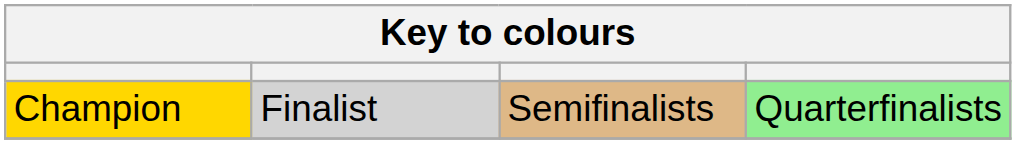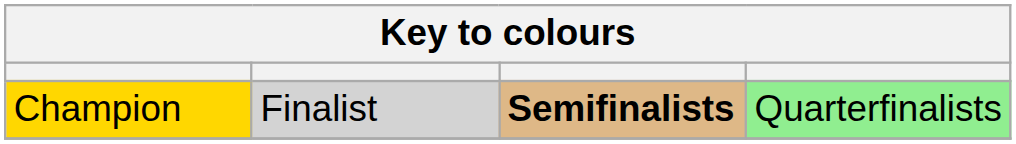(611, 109) normal -> (621, 109) bold
